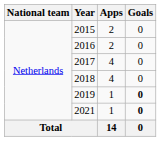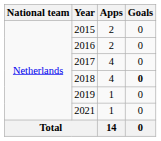(140, 78) normal -> (140, 78) bold
(140, 95) bold -> (140, 95) normal
(140, 111) bold -> (140, 111) normal
